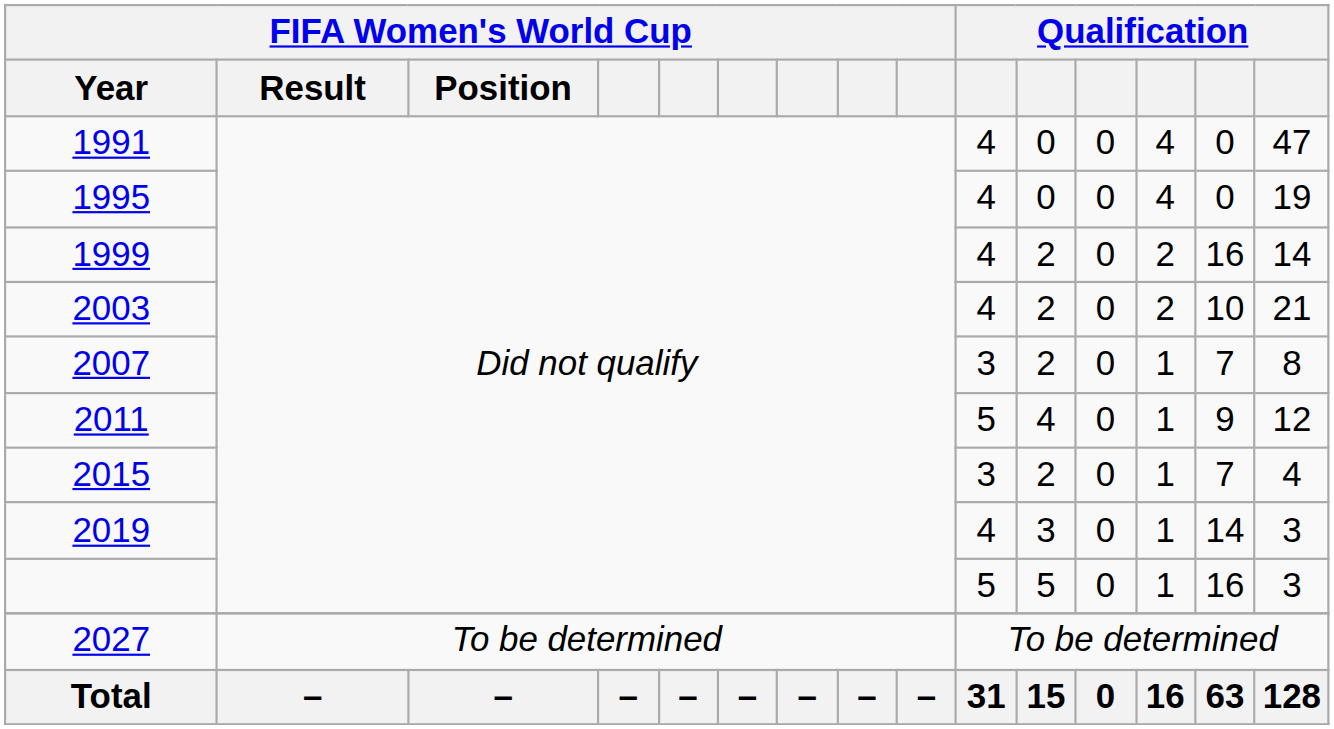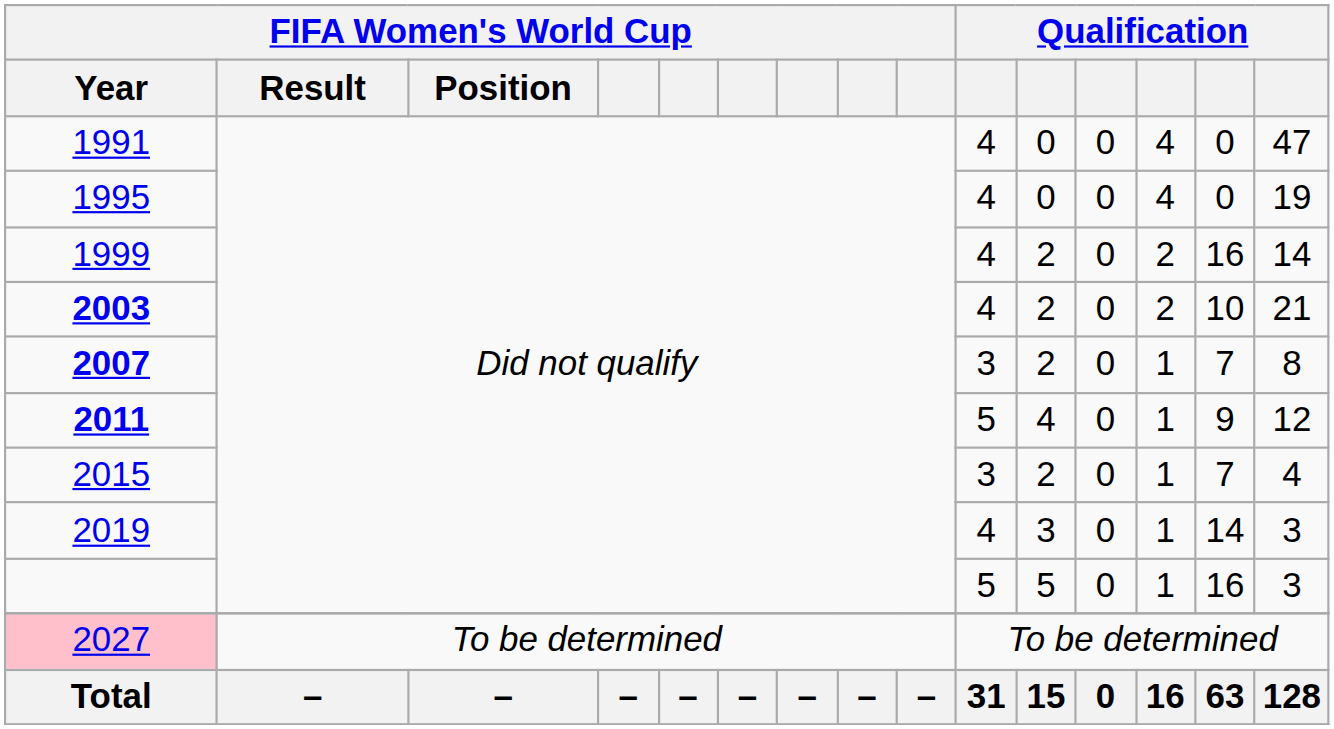(111, 308) normal -> (111, 308) bold
(111, 364) normal -> (111, 364) bold
(111, 419) normal -> (111, 419) bold
(111, 640) no background -> (111, 640) pink background
